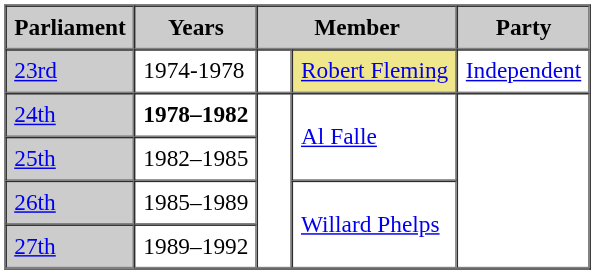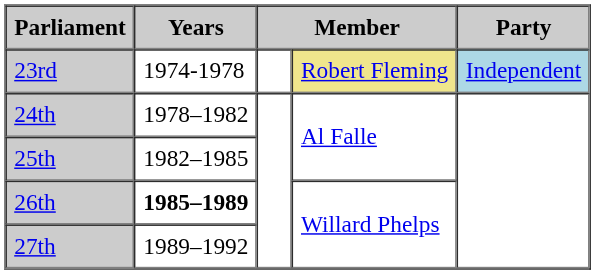(524, 70) no background -> (524, 70) lightblue background
(196, 114) bold -> (196, 114) normal
(196, 202) normal -> (196, 202) bold
